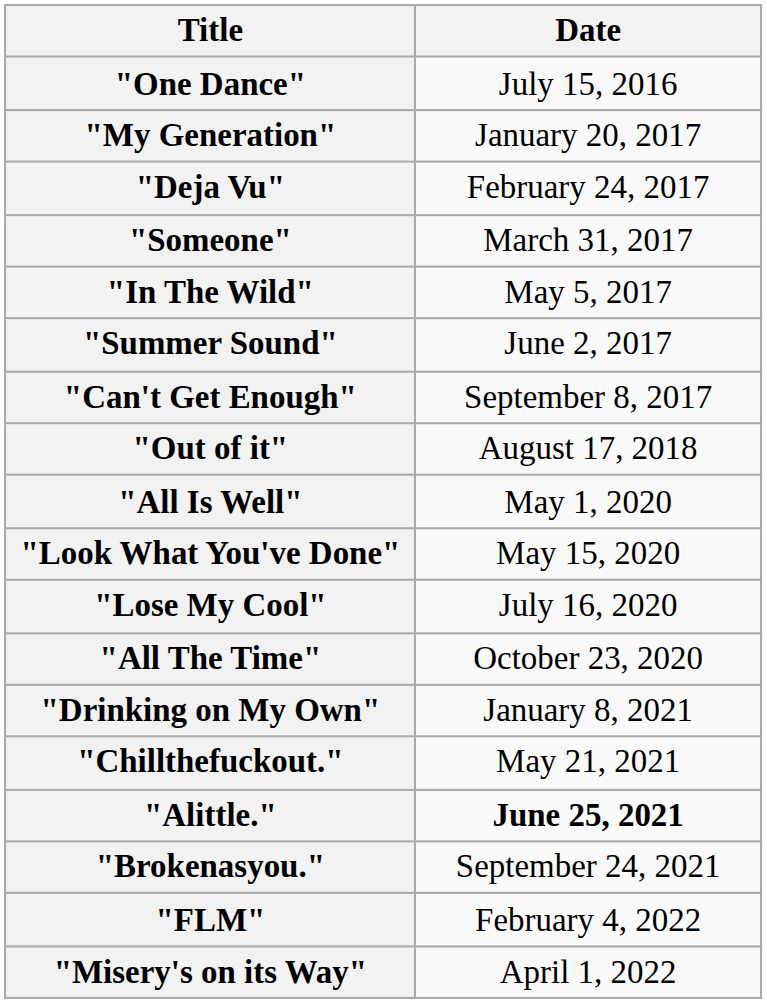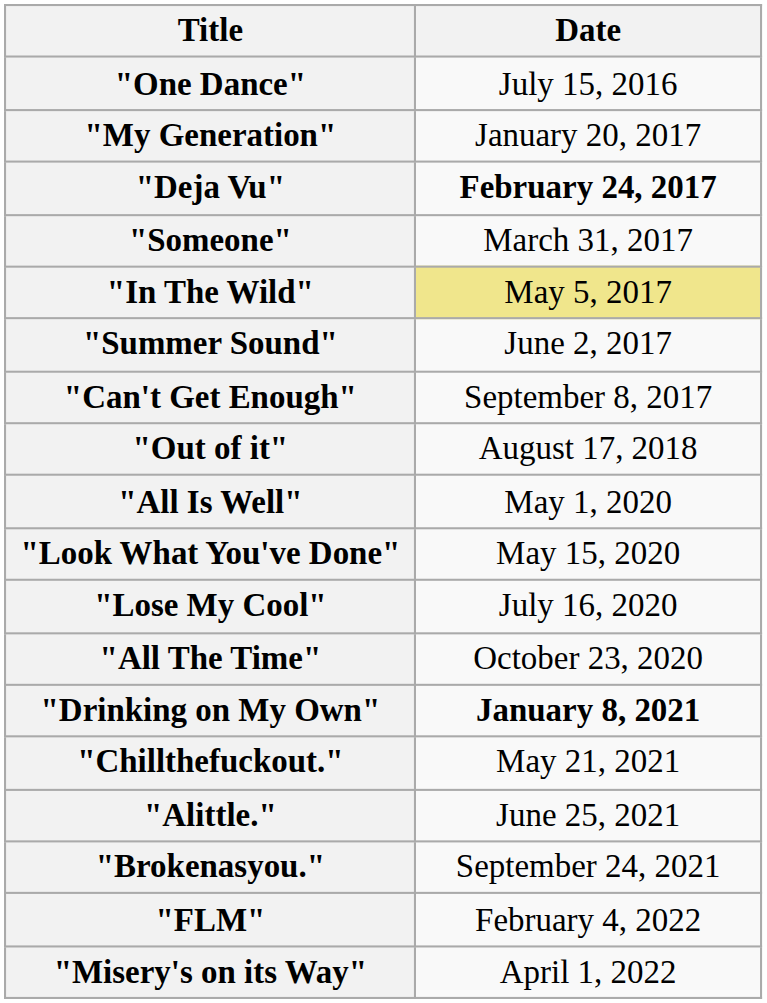(588, 187) normal -> (588, 187) bold
(588, 291) no background -> (588, 291) khaki background
(588, 710) normal -> (588, 710) bold
(588, 814) bold -> (588, 814) normal
